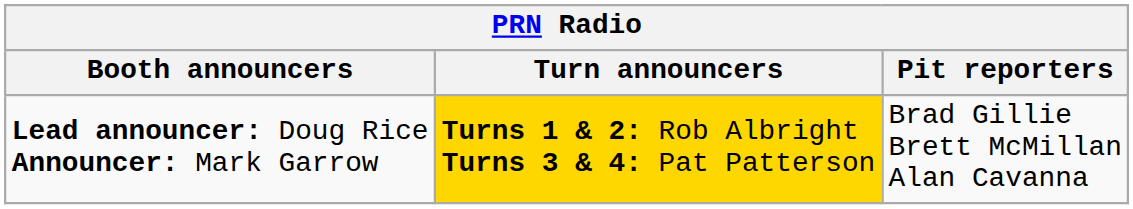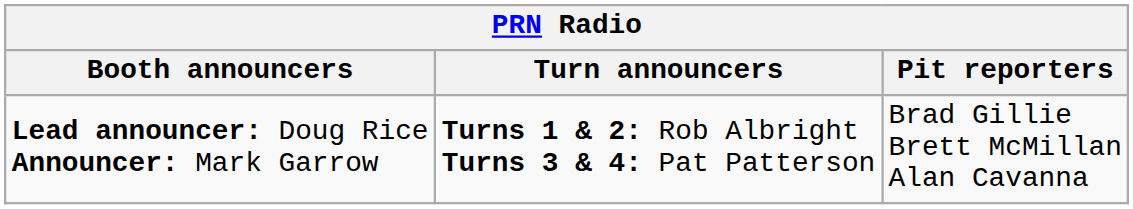(659, 149) gold background -> (659, 149) no background
